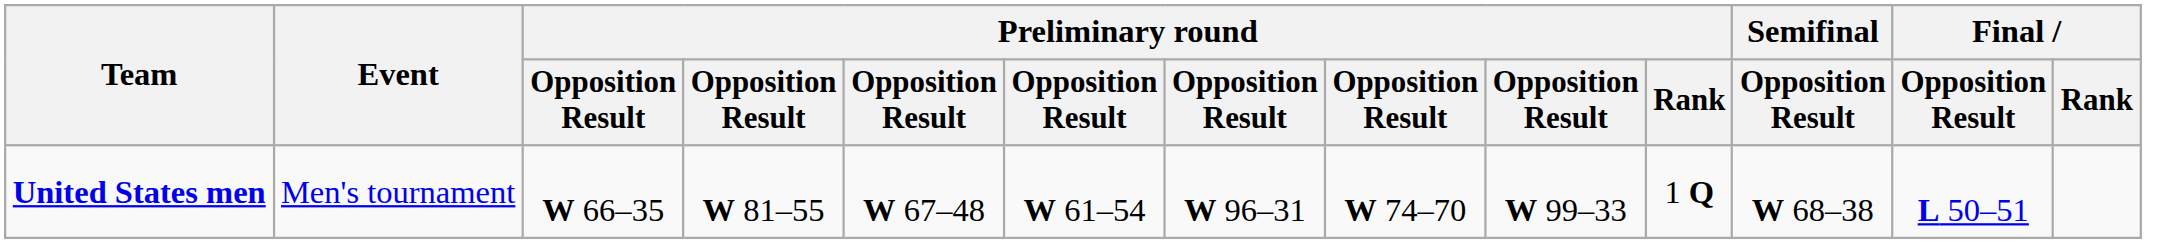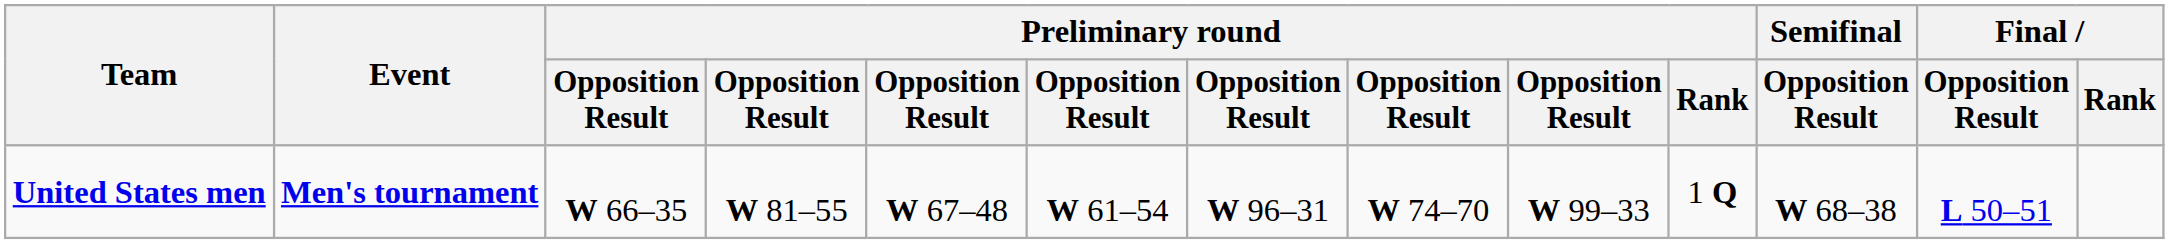(398, 191) normal -> (410, 191) bold
